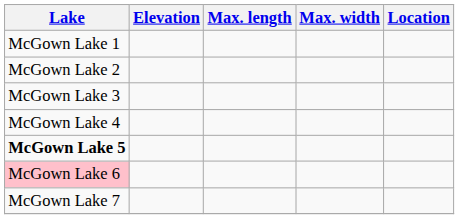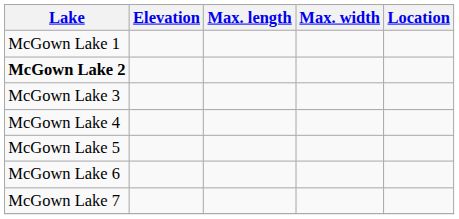(64, 69) normal -> (67, 69) bold
(67, 148) bold -> (64, 148) normal
(64, 174) pink background -> (64, 174) no background
